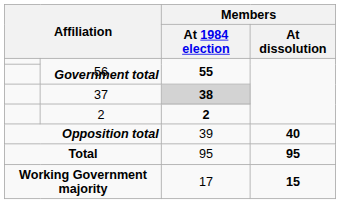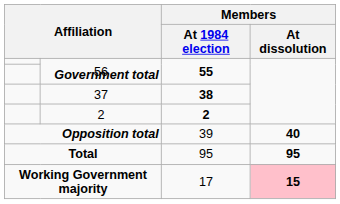(206, 94) lightgrey background -> (206, 94) no background
(293, 181) no background -> (293, 181) pink background
